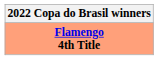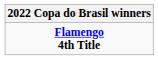(79, 38) lightsalmon background -> (79, 38) no background
